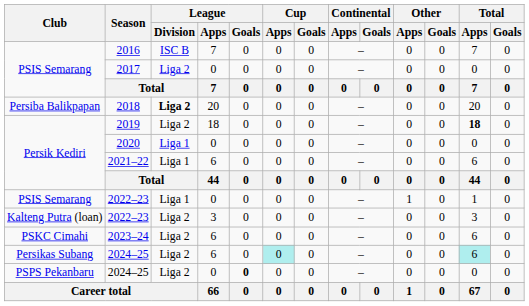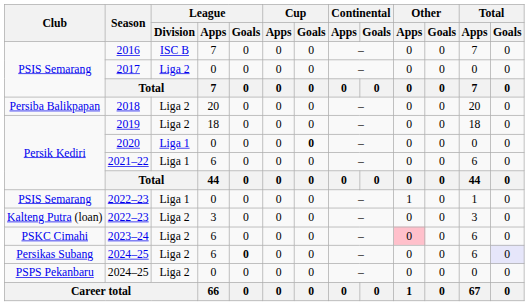(175, 106) bold -> (175, 106) normal
(475, 124) bold -> (475, 124) normal
(311, 143) normal -> (311, 143) bold
(409, 236) no background -> (409, 236) pink background
(246, 254) normal -> (246, 254) bold
(279, 254) paleturquoise background -> (279, 254) no background
(475, 254) paleturquoise background -> (475, 254) no background
(507, 254) no background -> (507, 254) lavender background
(246, 273) bold -> (246, 273) normal
